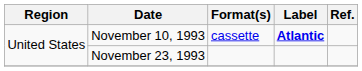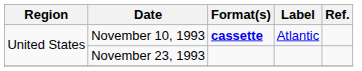(235, 35) normal -> (237, 35) bold
(300, 35) bold -> (298, 35) normal
